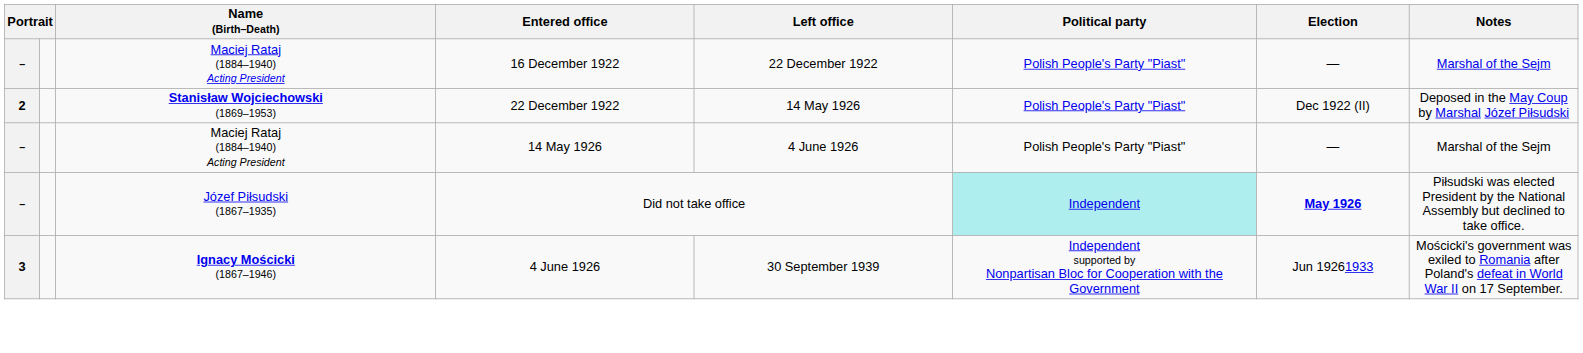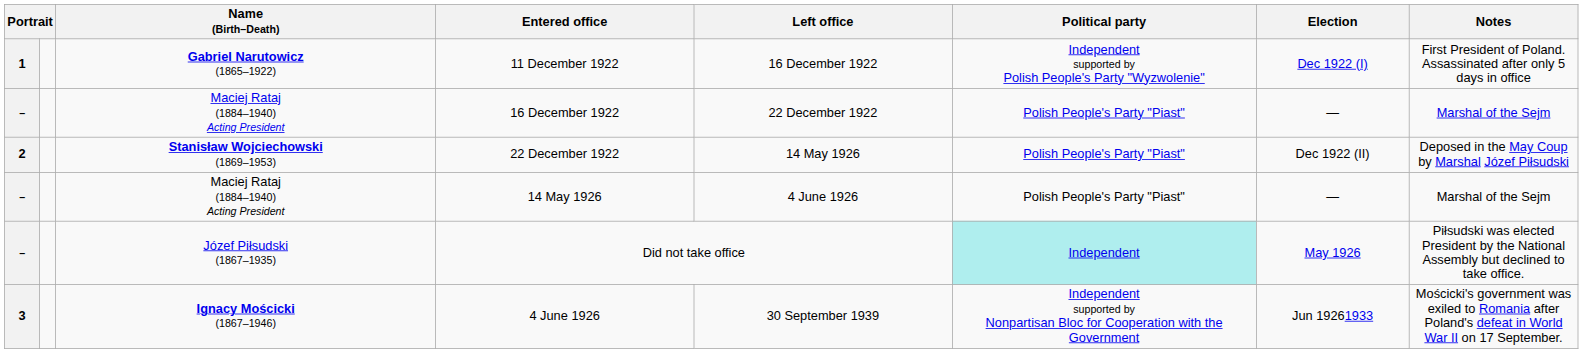+ row: (565, 63)
(1333, 203) bold -> (1333, 252) normal
